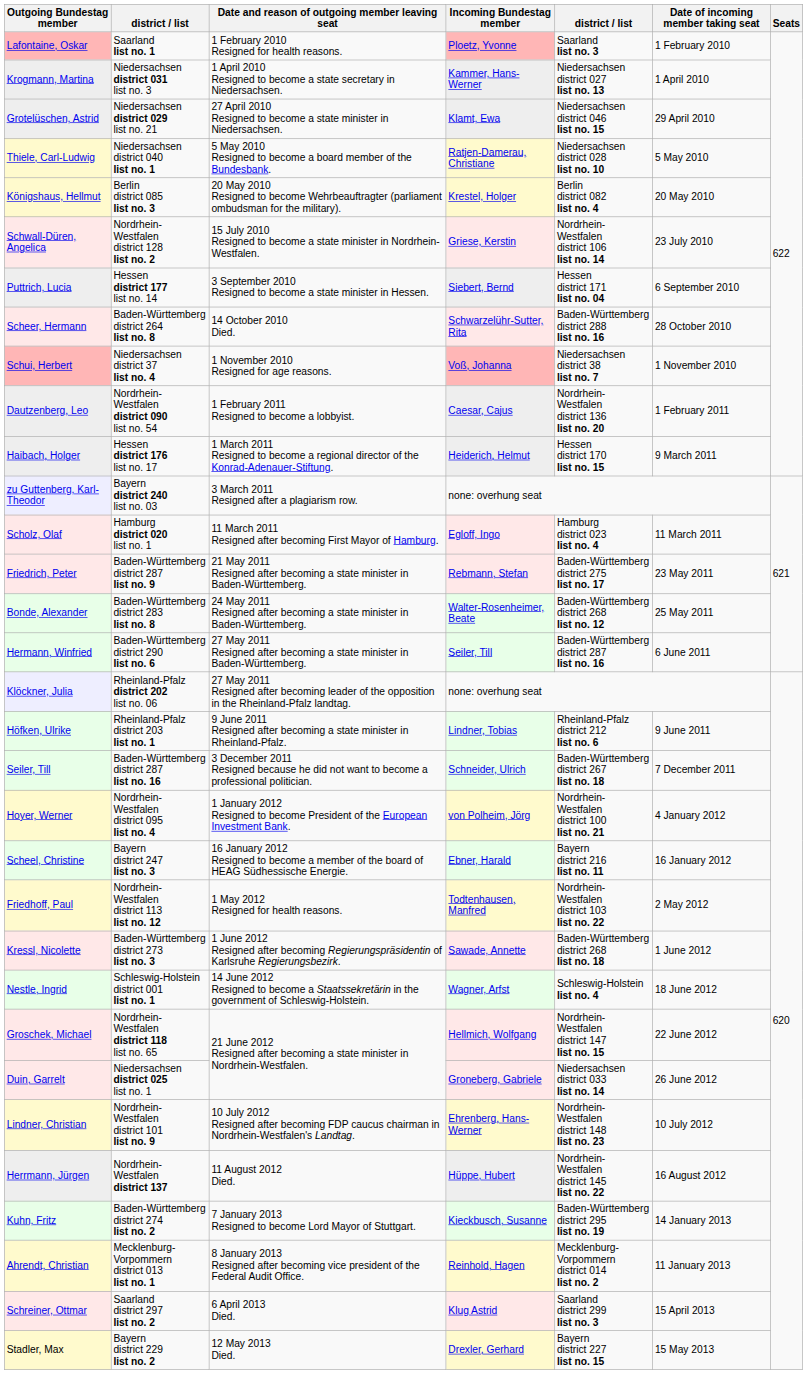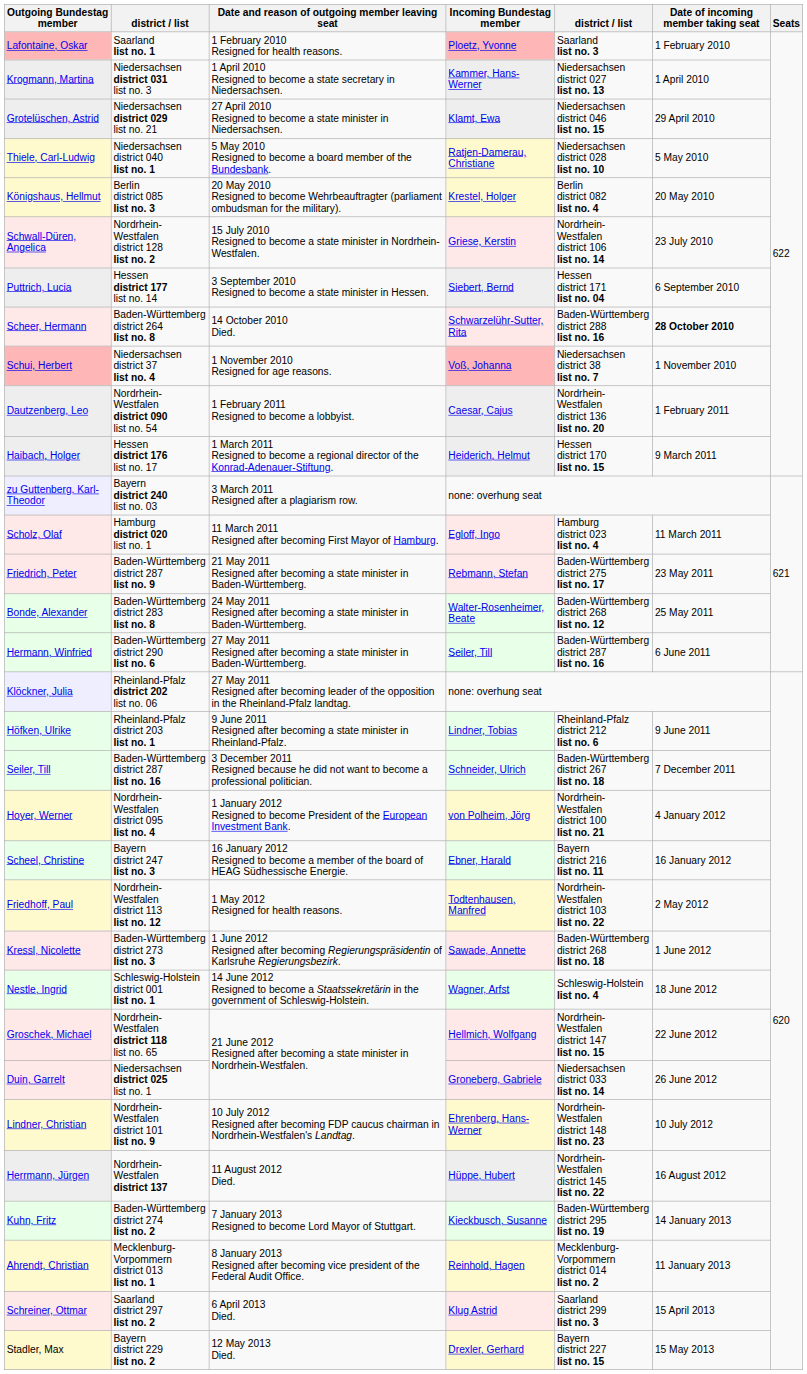(693, 326) normal -> (694, 326) bold
